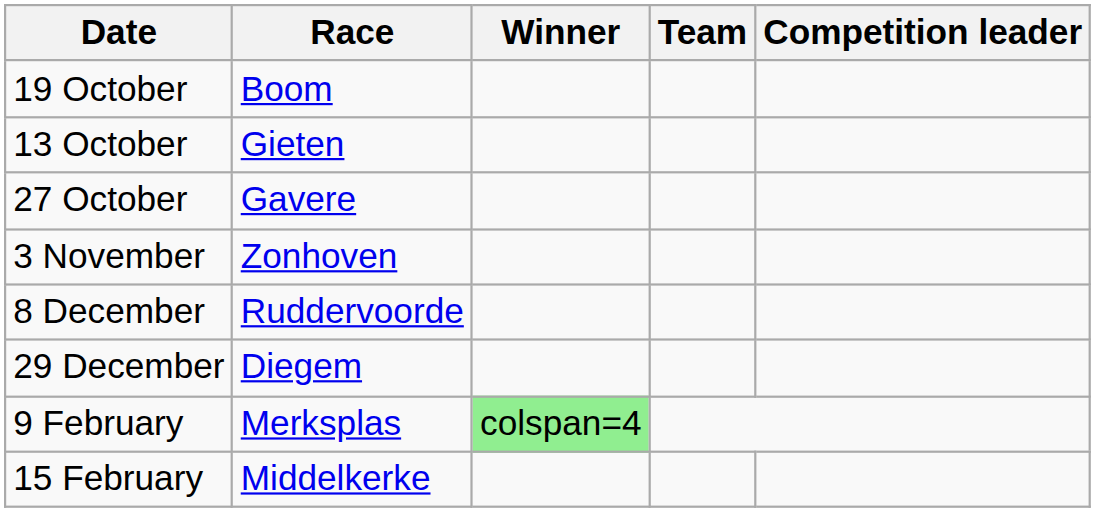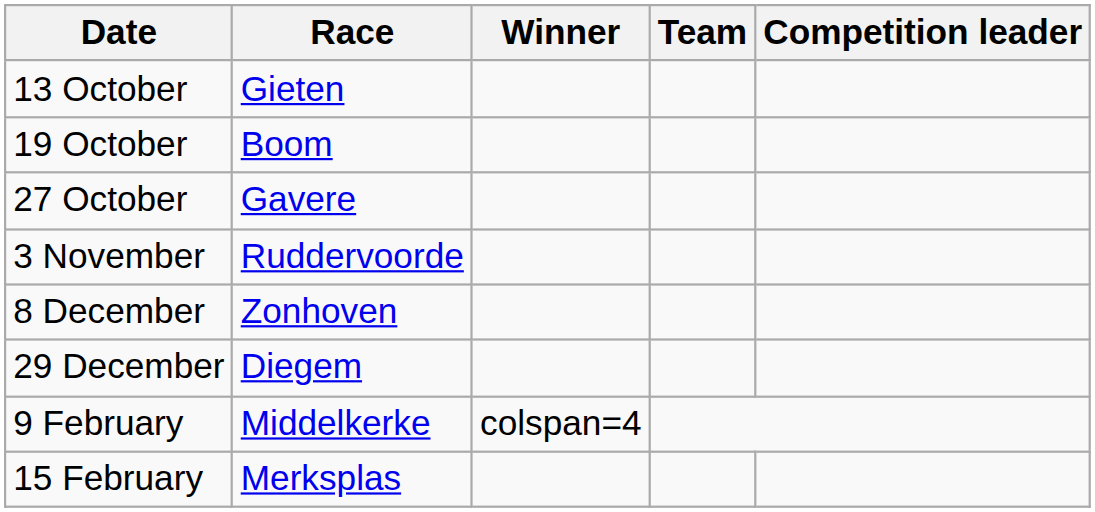rows swapped: (100, 144) <-> (100, 88)
(319, 255) Zonhoven -> (352, 255) Ruddervoorde
(352, 311) Ruddervoorde -> (319, 311) Zonhoven
(321, 423) Merksplas -> (336, 423) Middelkerke
(561, 423) lightgreen background -> (561, 423) no background
(336, 479) Middelkerke -> (321, 479) Merksplas
